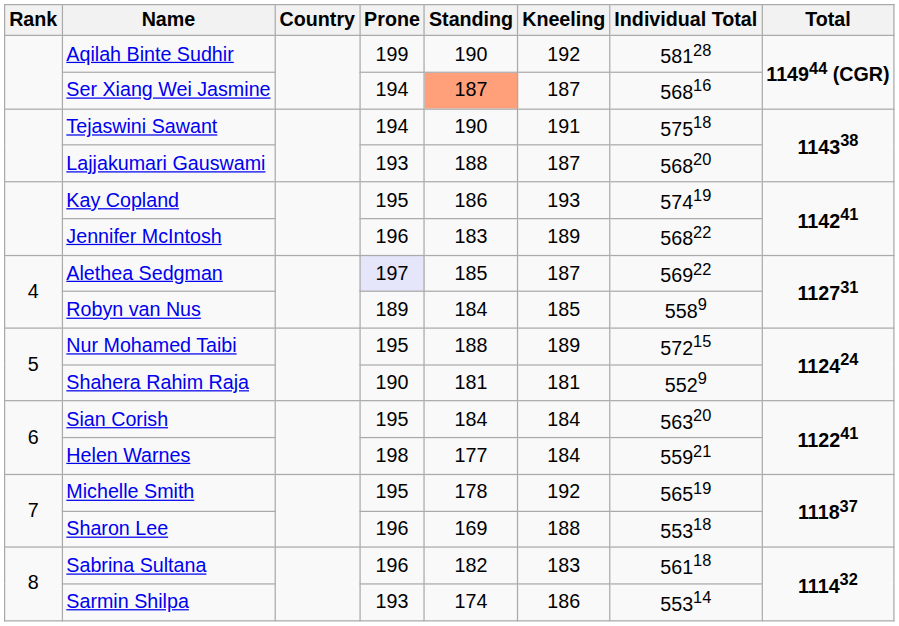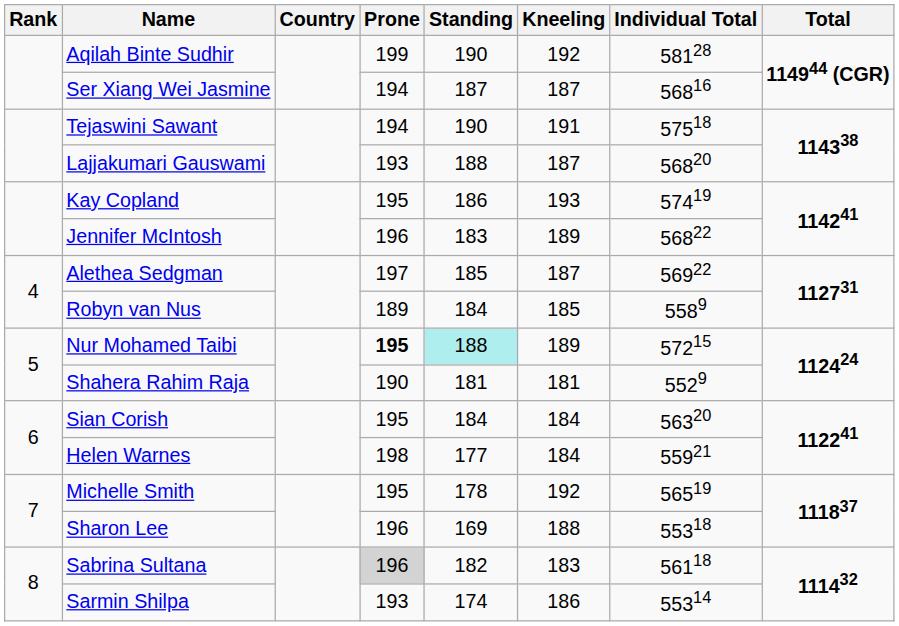(471, 90) lightsalmon background -> (471, 90) no background
(392, 273) lavender background -> (392, 273) no background
(392, 346) normal -> (392, 346) bold
(471, 346) no background -> (471, 346) paleturquoise background
(392, 565) no background -> (392, 565) lightgrey background
